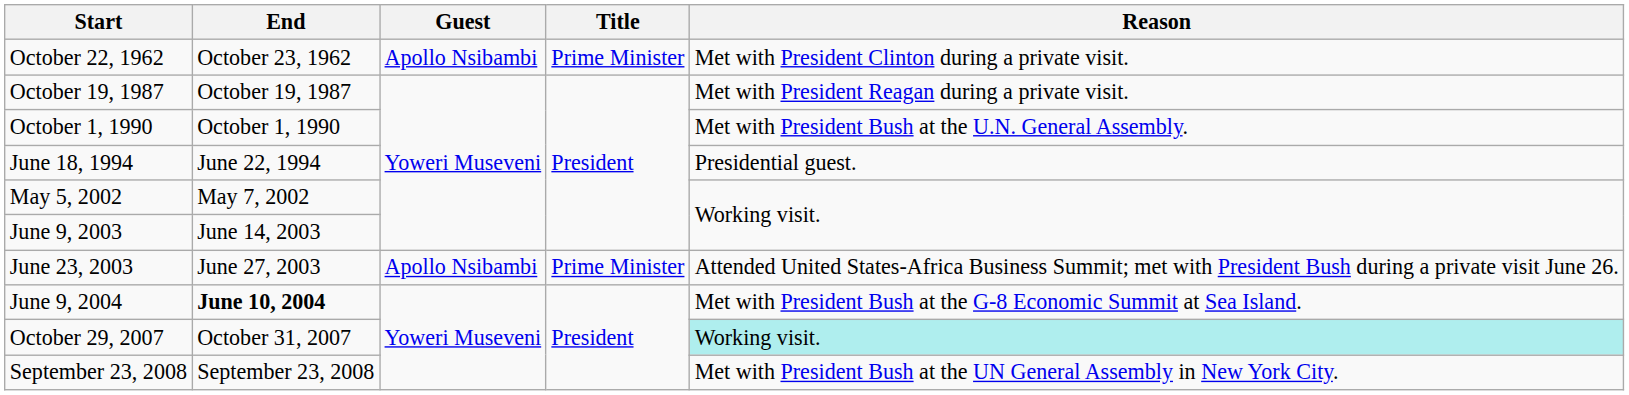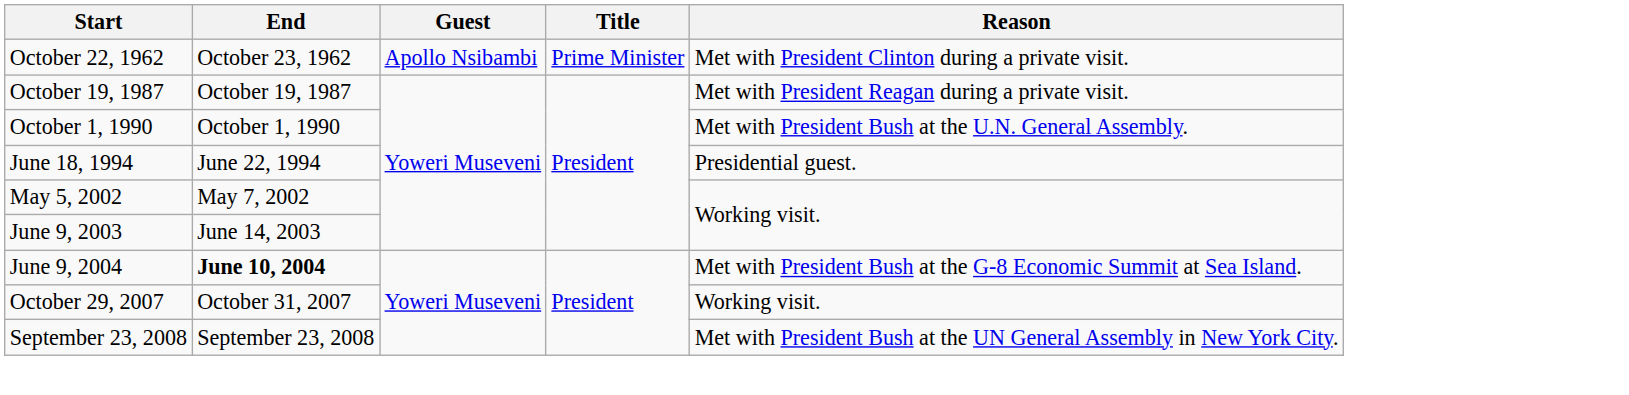- row: (71, 267)
(758, 337) paleturquoise background -> (758, 302) no background
